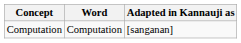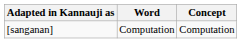columns swapped: (34, 12) <-> (181, 12)
